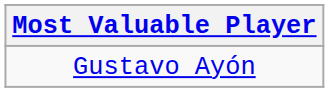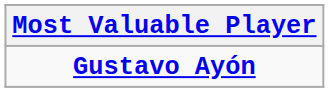(164, 67) normal -> (164, 67) bold
